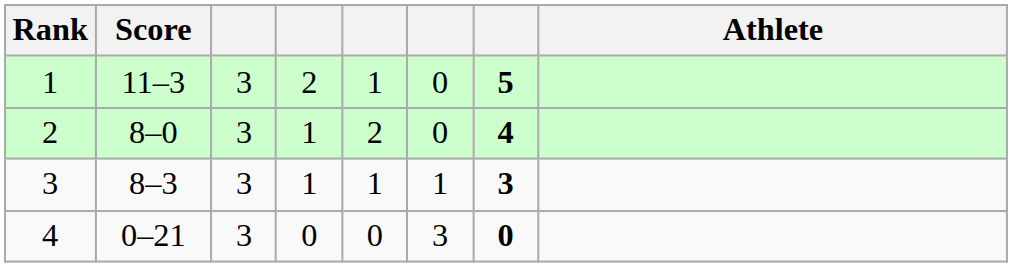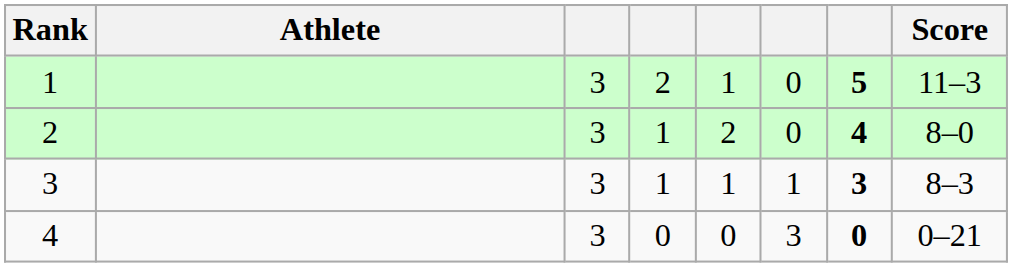columns swapped: (773, 30) <-> (153, 30)
